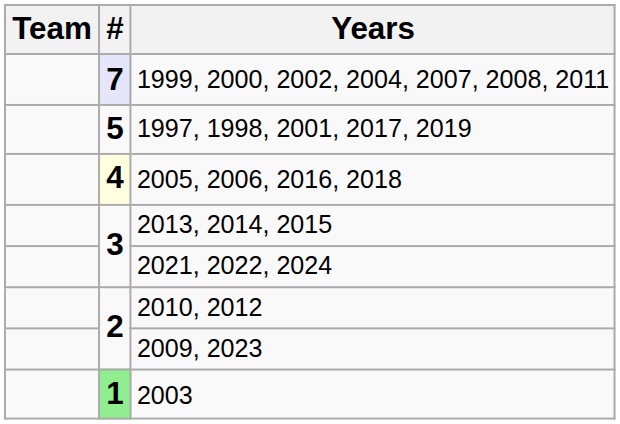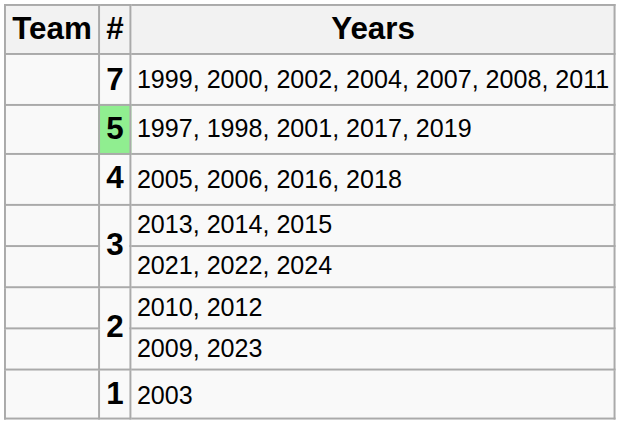(115, 79) lavender background -> (115, 79) no background
(115, 128) no background -> (115, 128) lightgreen background
(115, 178) lightyellow background -> (115, 178) no background
(115, 393) lightgreen background -> (115, 393) no background
